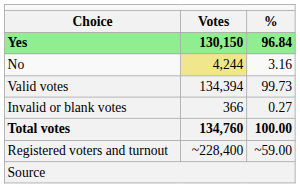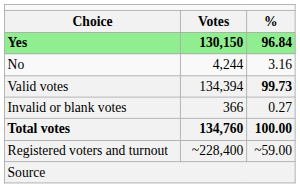(228, 64) khaki background -> (228, 64) no background
(277, 86) normal -> (277, 86) bold
